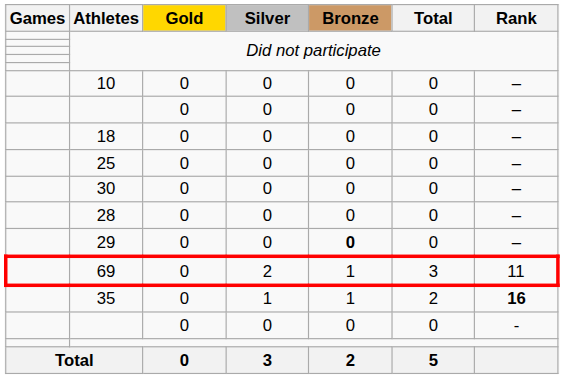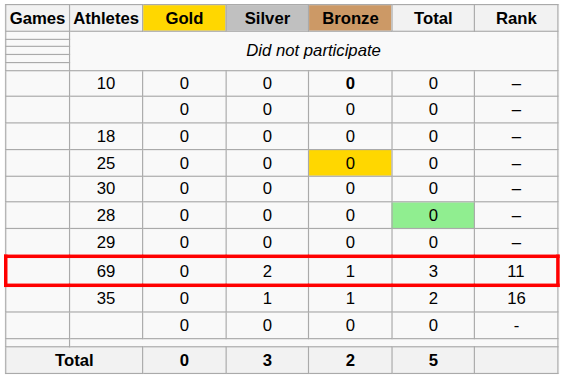(350, 84) normal -> (350, 84) bold
(350, 163) no background -> (350, 163) gold background
(433, 216) no background -> (433, 216) lightgreen background
(350, 242) bold -> (350, 242) normal
(516, 299) bold -> (516, 299) normal
